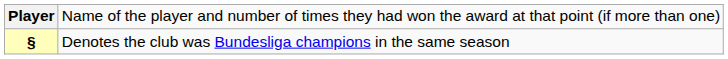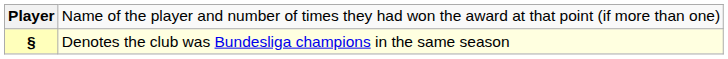(286, 41) no background -> (286, 41) lightyellow background
